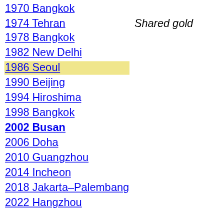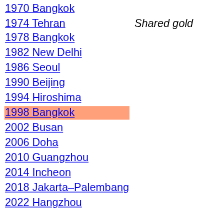(33, 68) khaki background -> (33, 68) no background
(40, 113) no background -> (40, 113) lightsalmon background
(35, 128) bold -> (34, 128) normal
